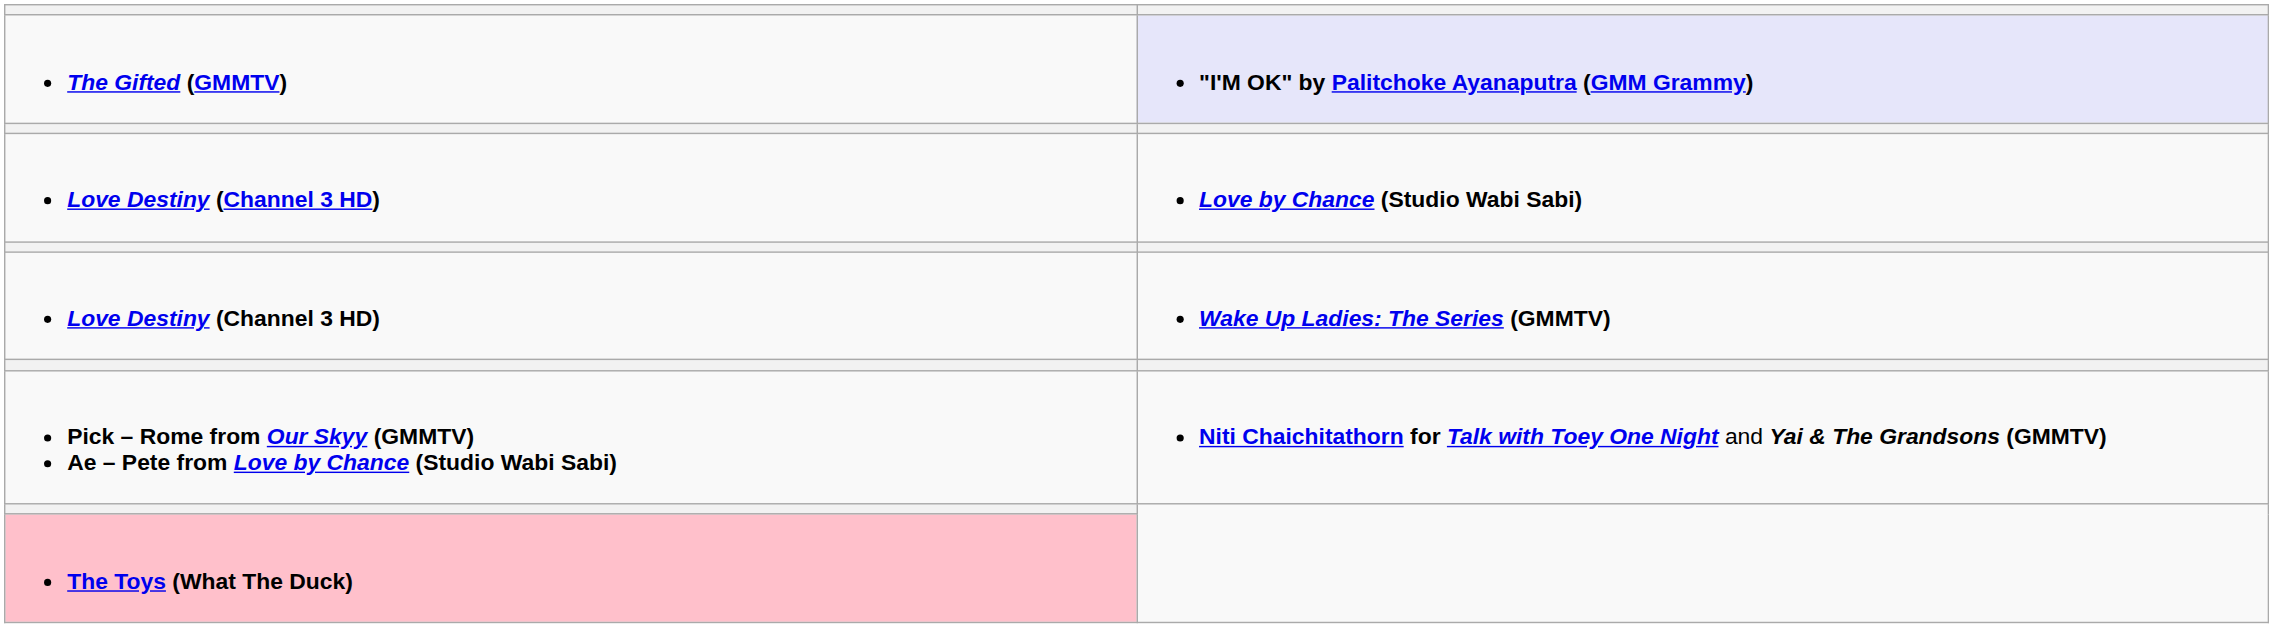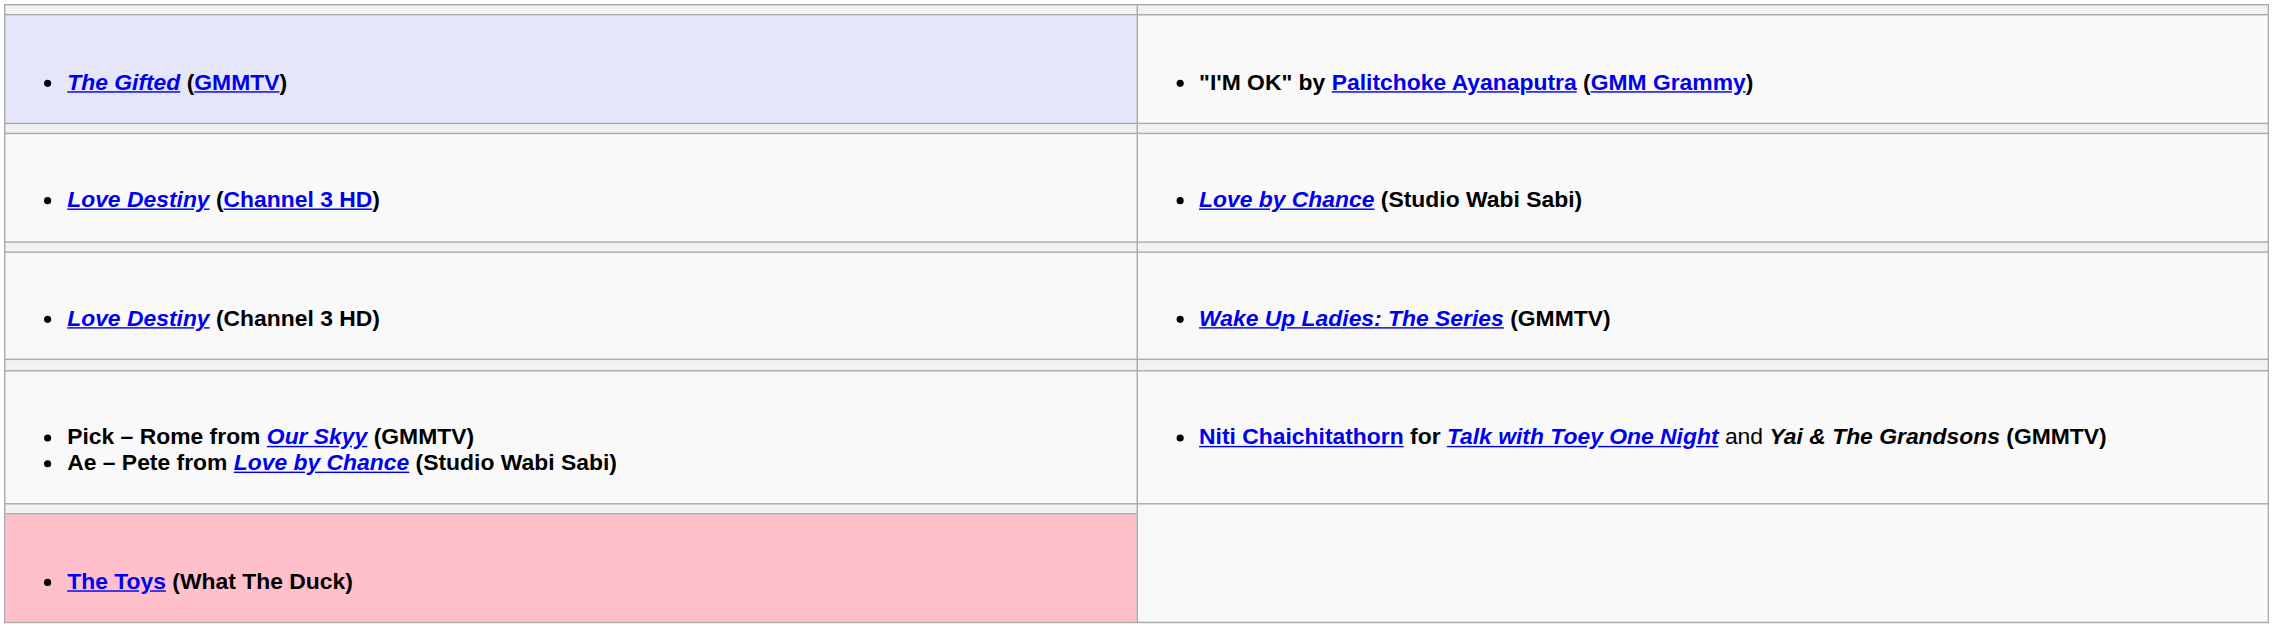(571, 82) no background -> (571, 82) lavender background
(1702, 82) lavender background -> (1702, 82) no background
